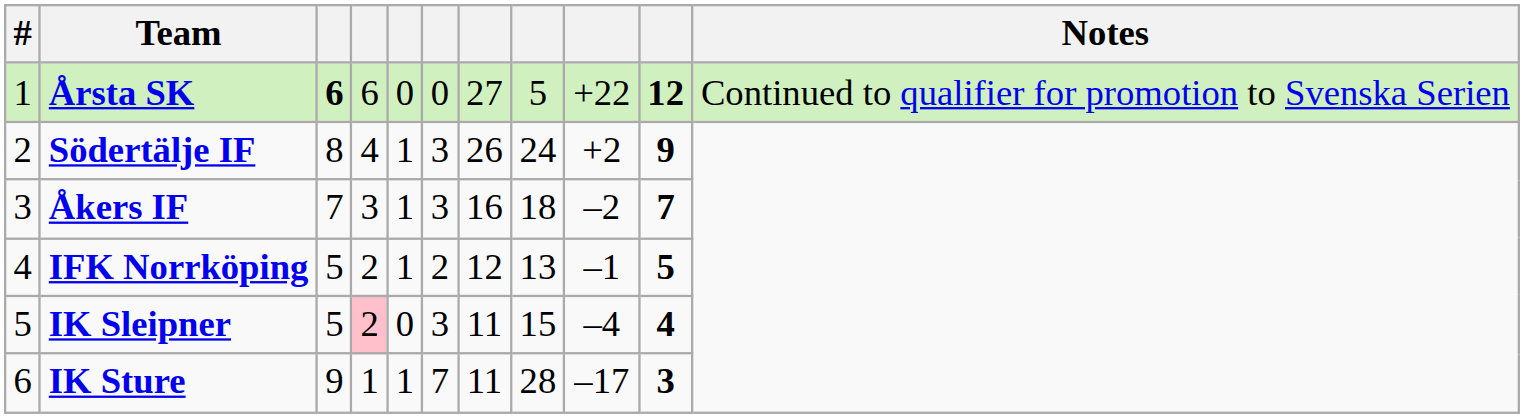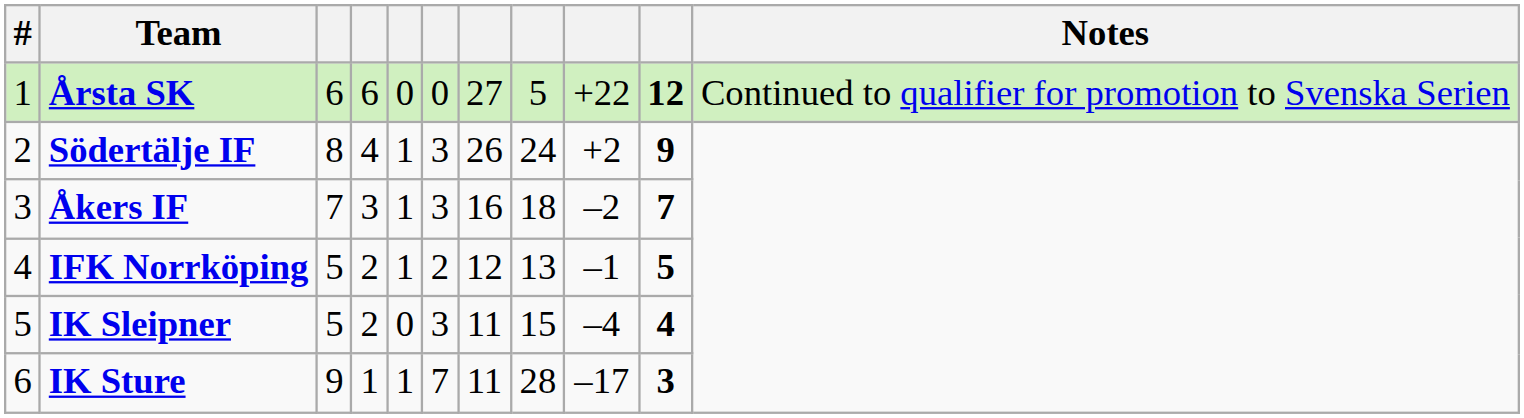(334, 91) bold -> (334, 91) normal
(370, 324) pink background -> (370, 324) no background
